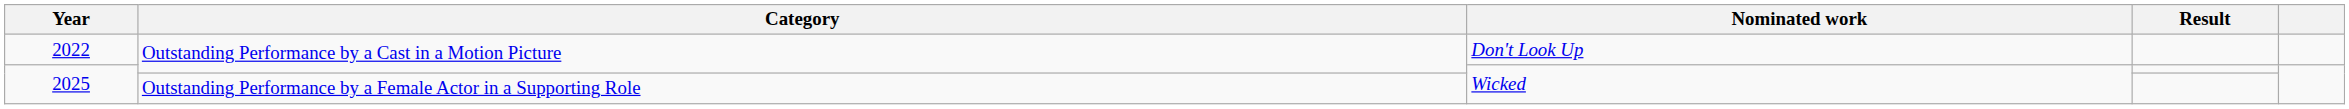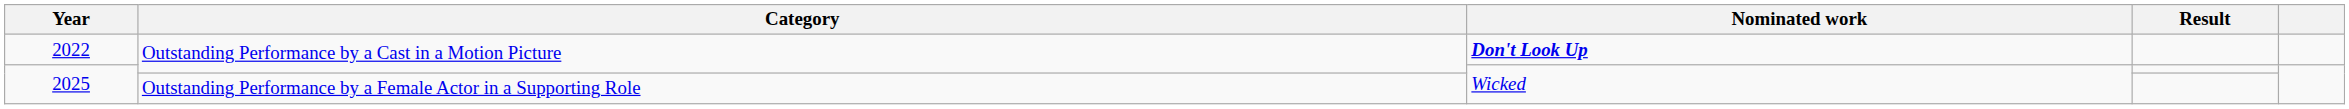(1527, 49) normal -> (1530, 49) bold
